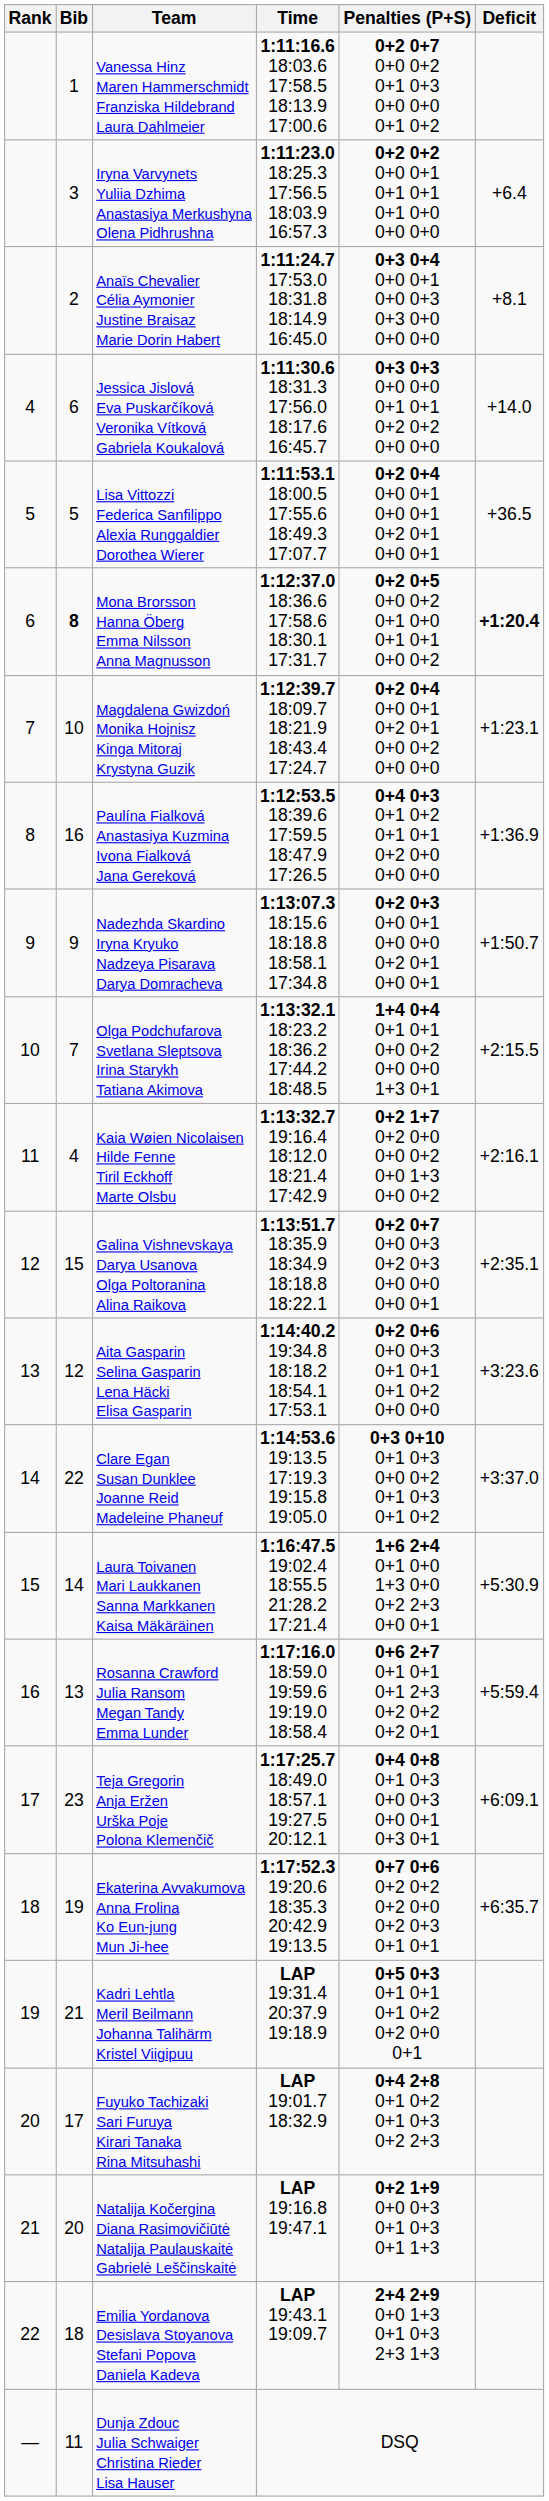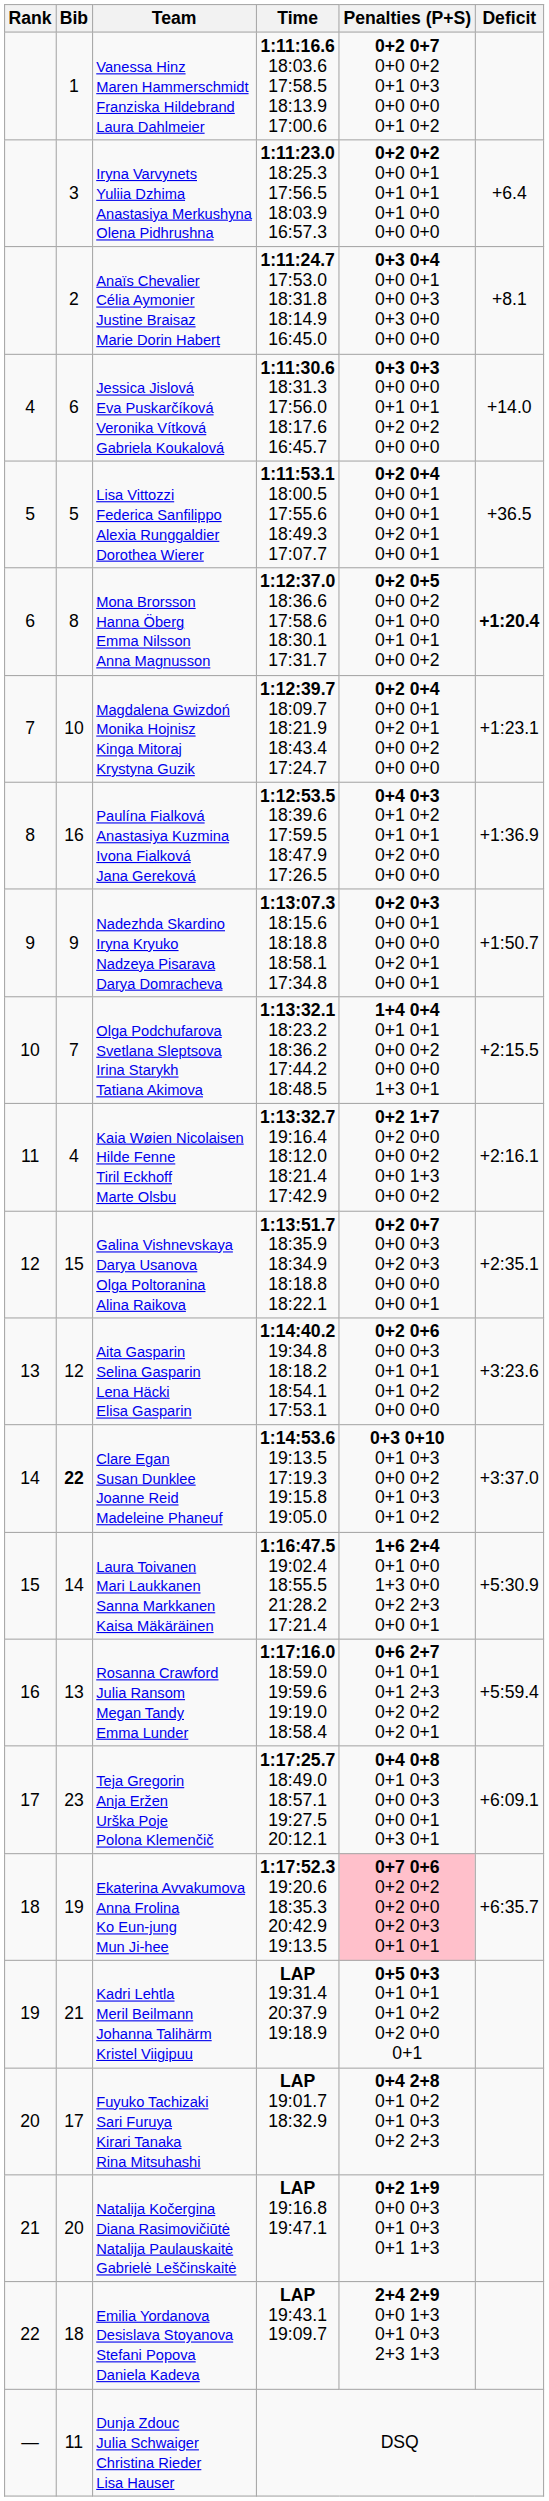(74, 621) bold -> (74, 621) normal
(74, 1478) normal -> (74, 1478) bold
(407, 1906) no background -> (407, 1906) pink background
